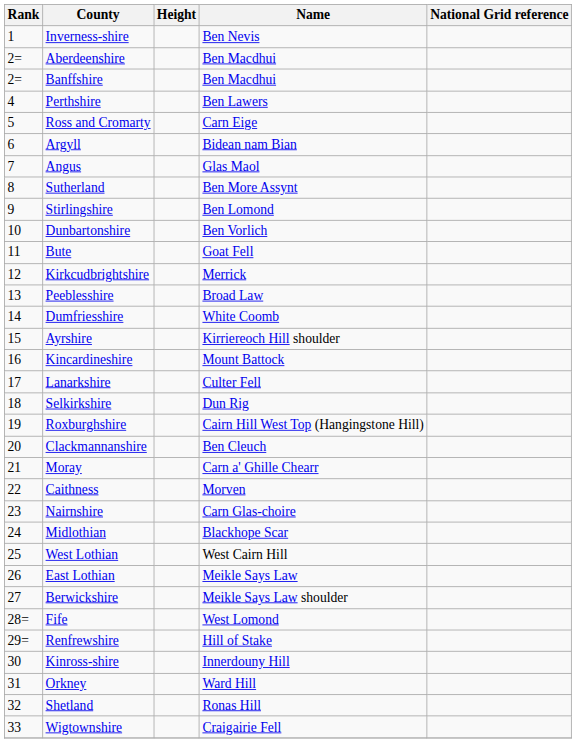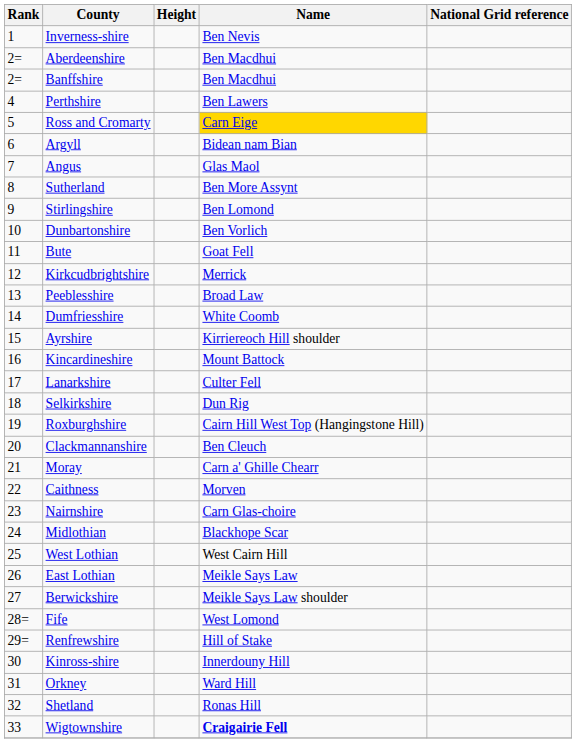(230, 123) no background -> (230, 123) gold background
(242, 727) normal -> (245, 727) bold
